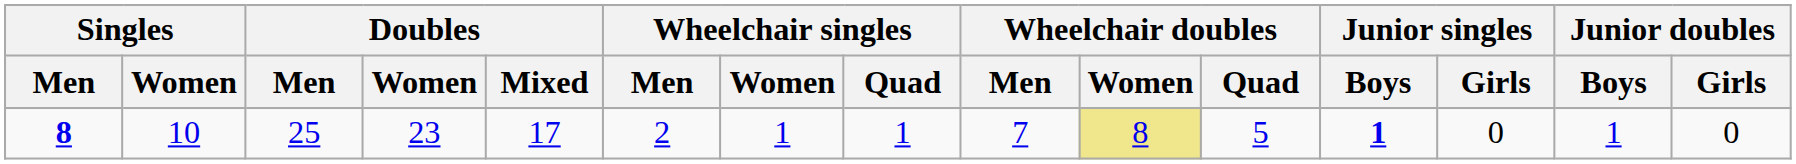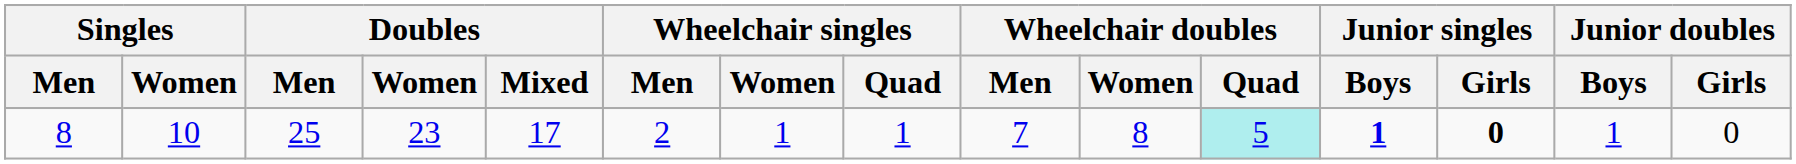(64, 132) bold -> (64, 132) normal
(1140, 132) khaki background -> (1140, 132) no background
(1261, 132) no background -> (1261, 132) paleturquoise background
(1496, 132) normal -> (1496, 132) bold
